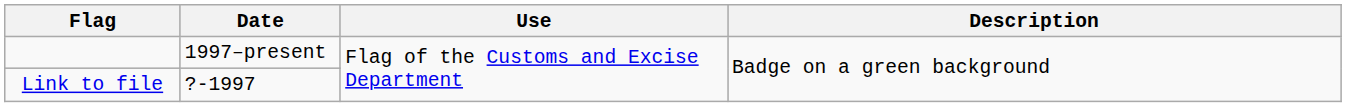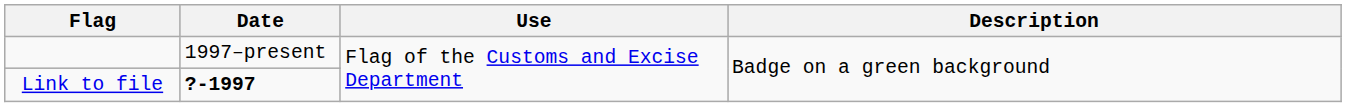(220, 85) normal -> (220, 85) bold
